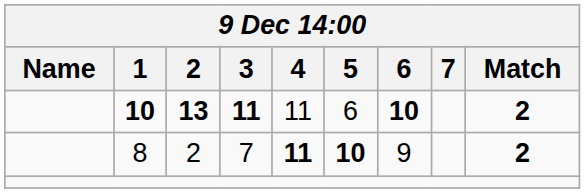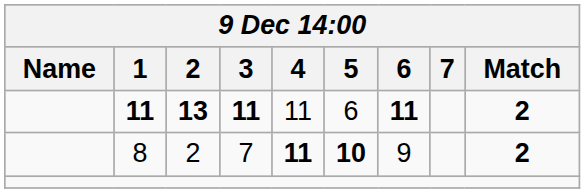(140, 111) 10 -> (140, 111) 11
(404, 111) 10 -> (404, 111) 11
